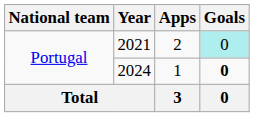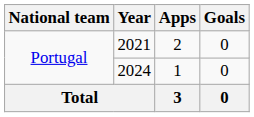(224, 44) paleturquoise background -> (224, 44) no background
(224, 71) bold -> (224, 71) normal
